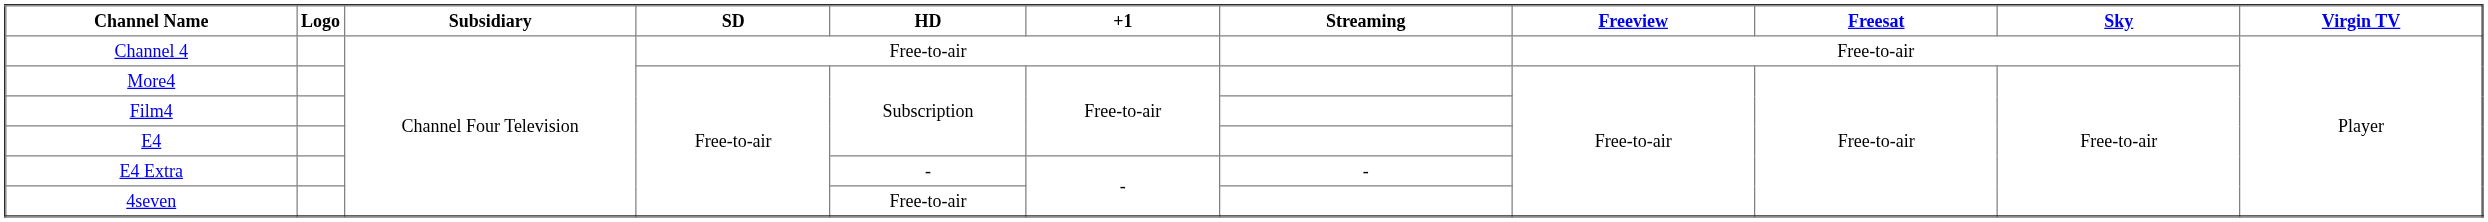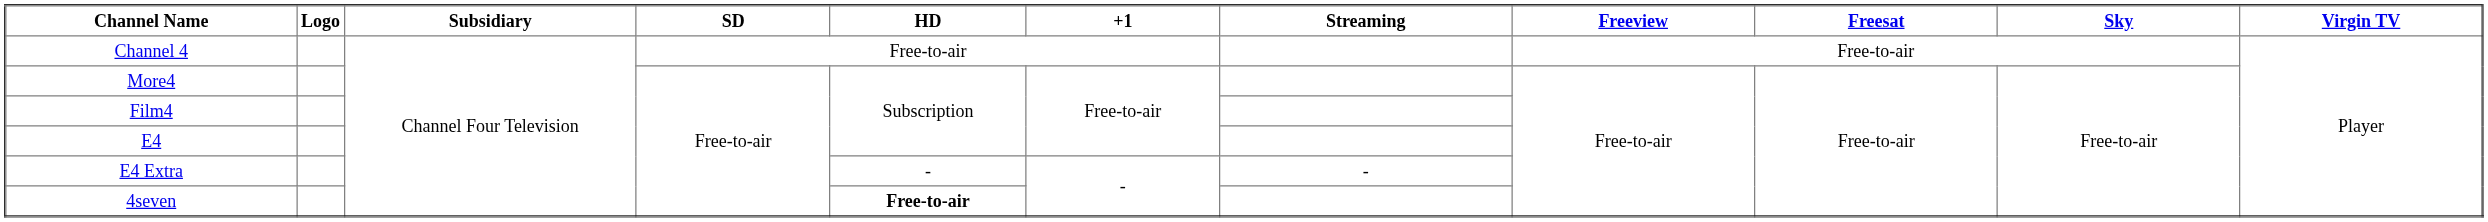(928, 200) normal -> (928, 200) bold
